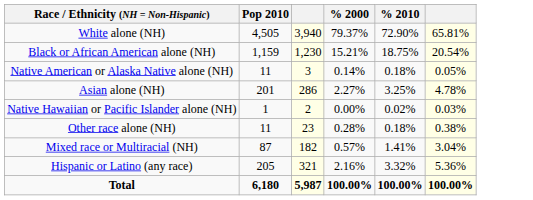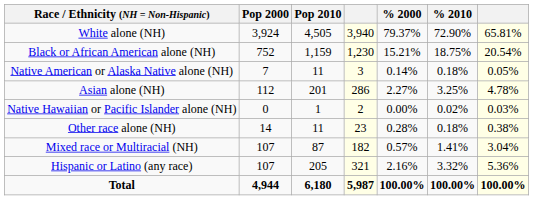+ column: (265, 14)
